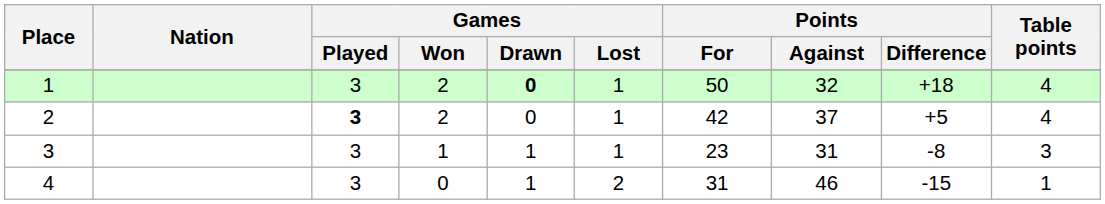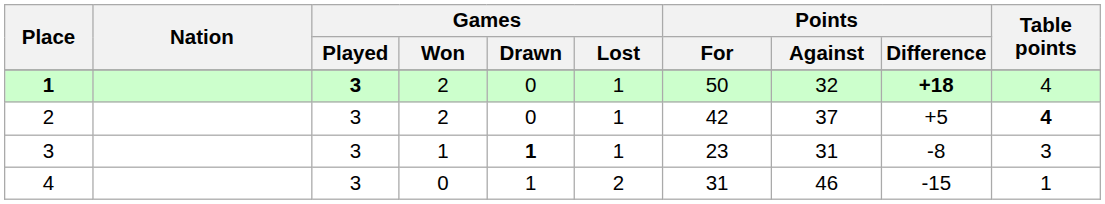(48, 85) normal -> (48, 85) bold
(355, 85) normal -> (355, 85) bold
(531, 85) bold -> (531, 85) normal
(936, 85) normal -> (936, 85) bold
(355, 118) bold -> (355, 118) normal
(1046, 118) normal -> (1046, 118) bold
(531, 150) normal -> (531, 150) bold
